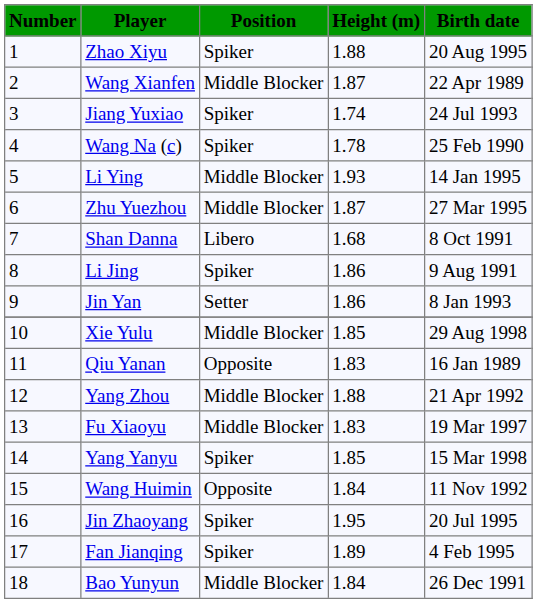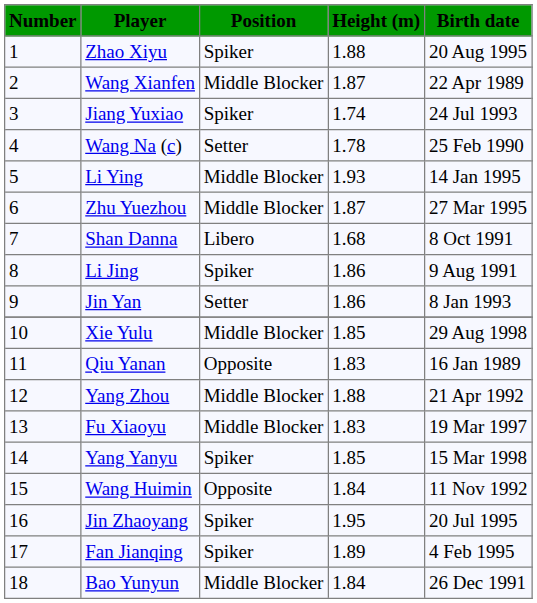(228, 145) Spiker -> (226, 145) Setter
